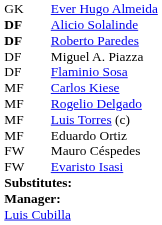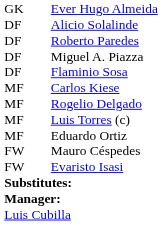(13, 24) bold -> (13, 24) normal
(13, 40) bold -> (13, 40) normal
